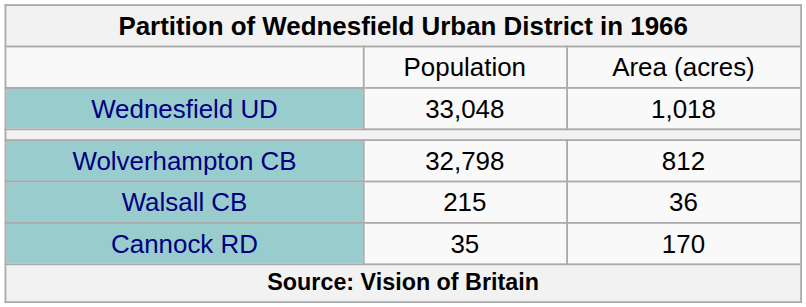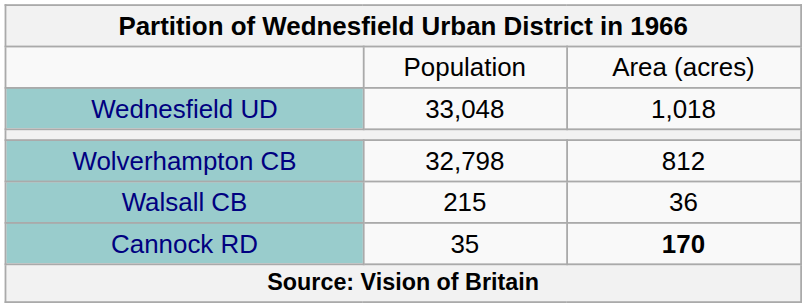(683, 243) normal -> (683, 243) bold
